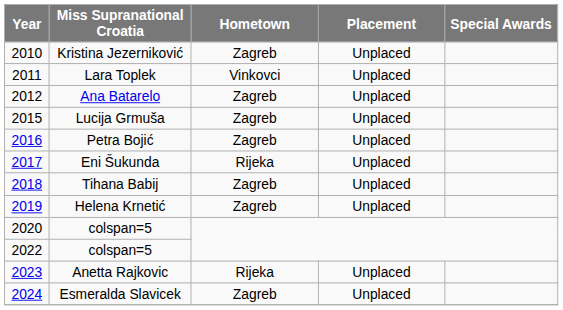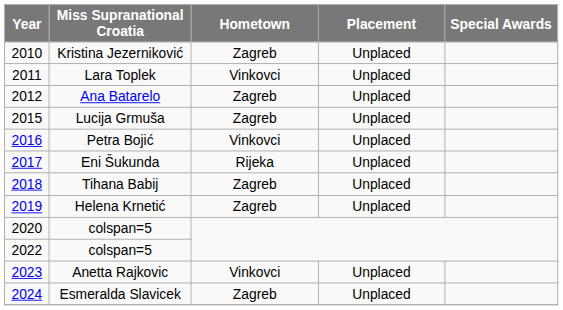(255, 141) Zagreb -> (255, 141) Vinkovci
(255, 272) Rijeka -> (255, 272) Vinkovci
